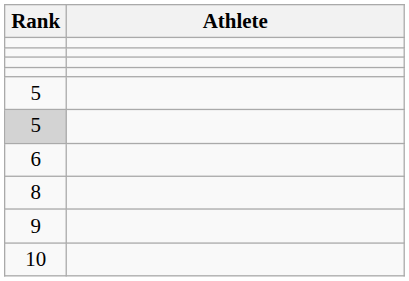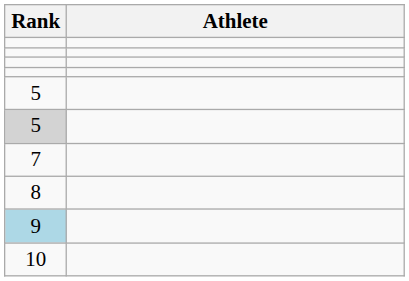(36, 159) 6 -> (36, 159) 7
(36, 225) no background -> (36, 225) lightblue background
